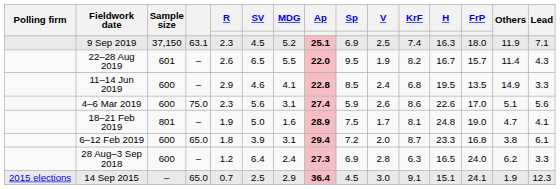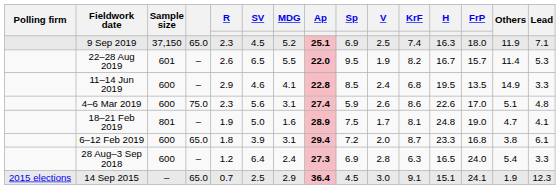(199, 43) 63.1 -> (199, 43) 65.0
(542, 62) 4.3 -> (542, 62) 5.3
(542, 103) 5.6 -> (542, 103) 4.8
(511, 159) 6.2 -> (511, 159) 5.4
